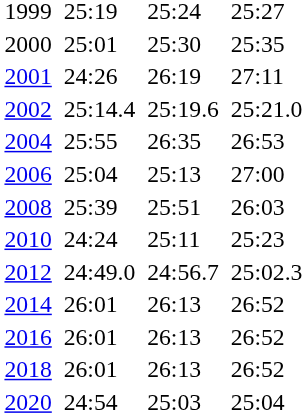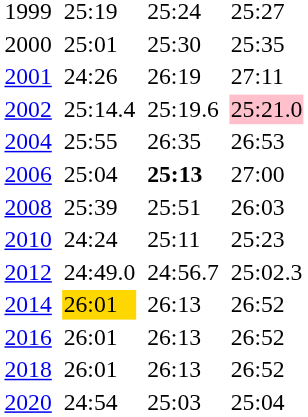(267, 109) no background -> (267, 109) pink background
(174, 174) normal -> (175, 174) bold
(91, 304) no background -> (91, 304) gold background
